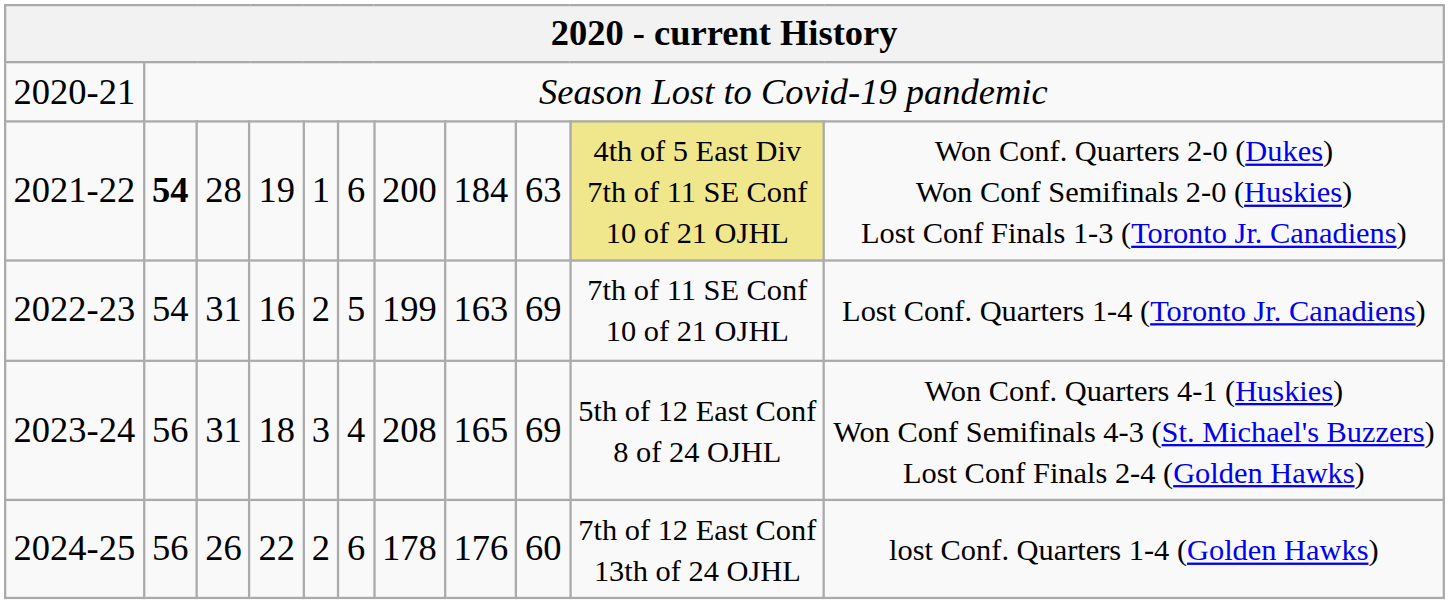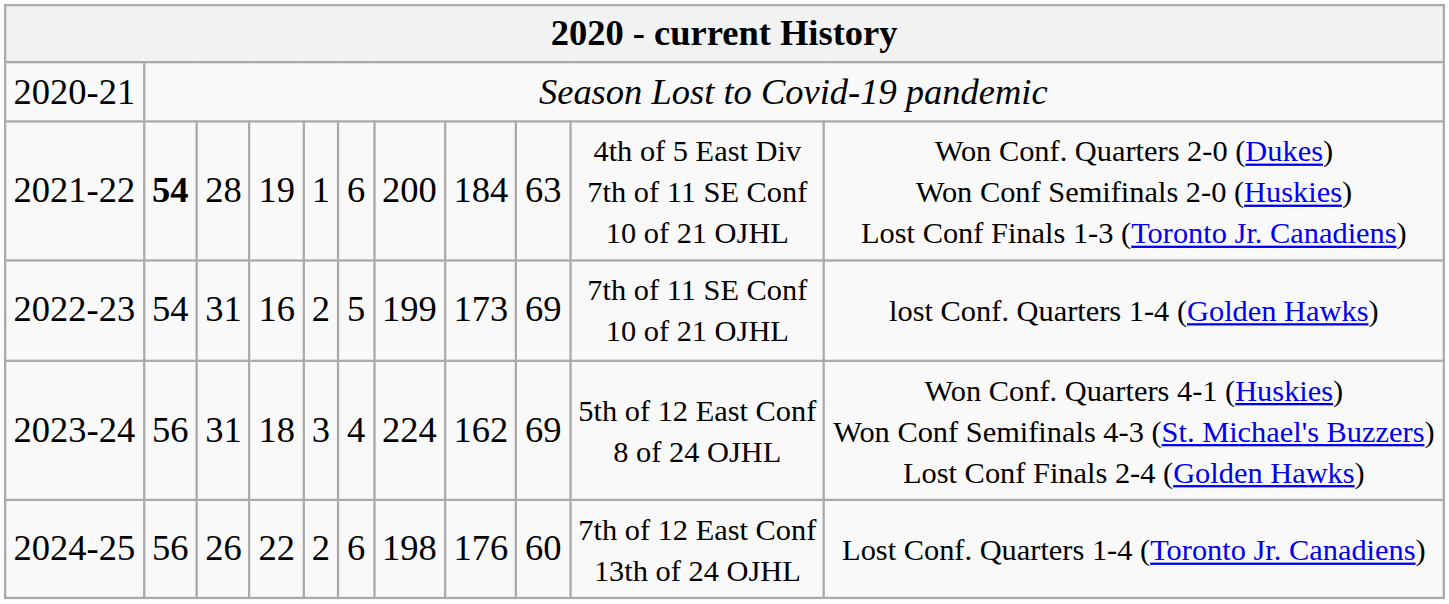(697, 192) khaki background -> (697, 192) no background
(481, 309) 163 -> (481, 309) 173
(1134, 311) Lost Conf. Quarters 1-4 (Toronto Jr. Canadiens) -> (1134, 311) lost Conf. Quarters 1-4 (Golden Hawks)
(409, 429) 208 -> (409, 429) 224
(481, 429) 165 -> (481, 429) 162
(409, 548) 178 -> (409, 548) 198
(1134, 550) lost Conf. Quarters 1-4 (Golden Hawks) -> (1134, 550) Lost Conf. Quarters 1-4 (Toronto Jr. Canadiens)
